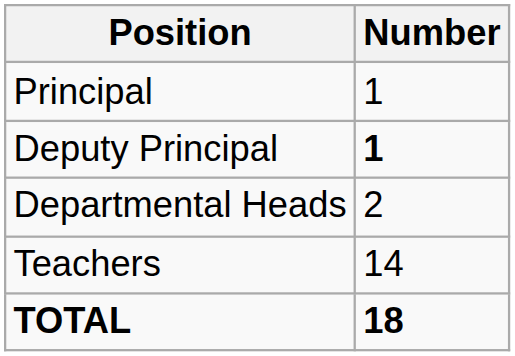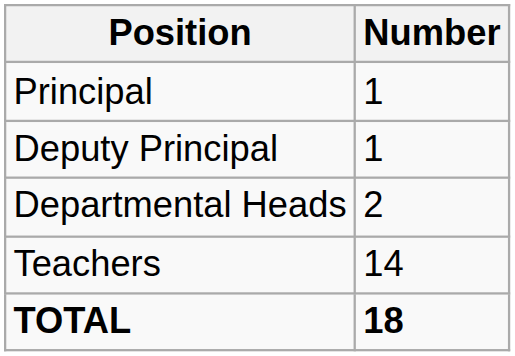(373, 148) bold -> (373, 148) normal
